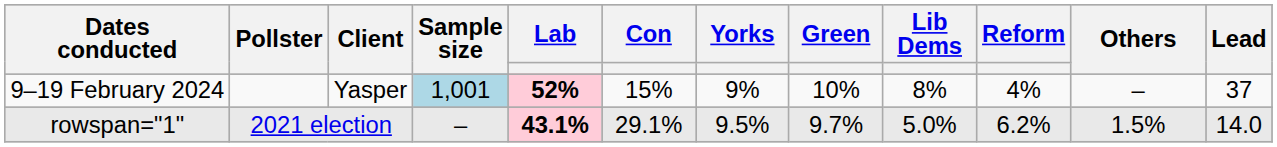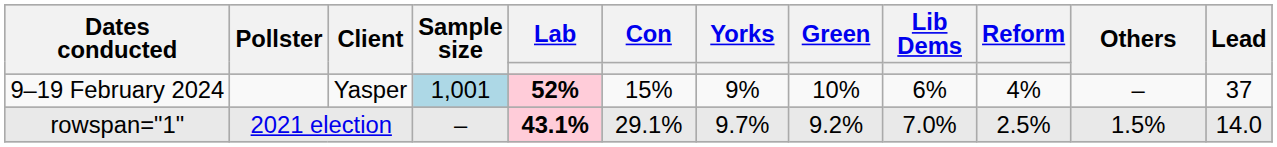(930, 91) 8% -> (930, 91) 6%
(742, 125) 9.5% -> (742, 125) 9.7%
(836, 125) 9.7% -> (836, 125) 9.2%
(930, 125) 5.0% -> (930, 125) 7.0%
(1024, 125) 6.2% -> (1024, 125) 2.5%
